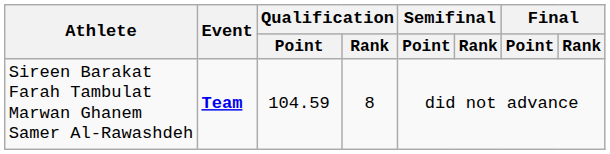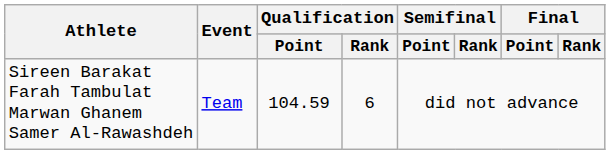(222, 104) bold -> (222, 104) normal
(370, 104) 8 -> (370, 104) 6
